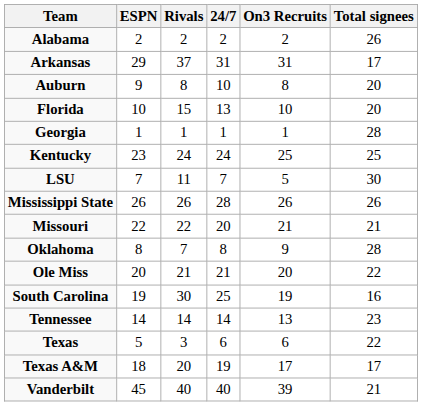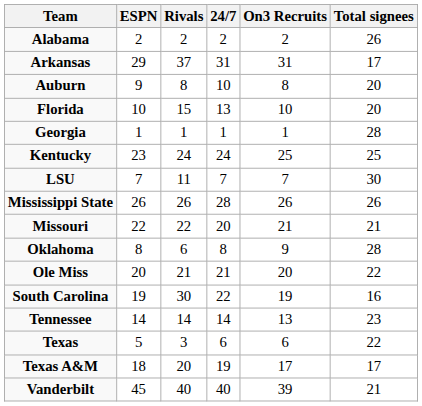(285, 179) 5 -> (285, 179) 7
(184, 249) 7 -> (184, 249) 6
(223, 296) 25 -> (223, 296) 22
